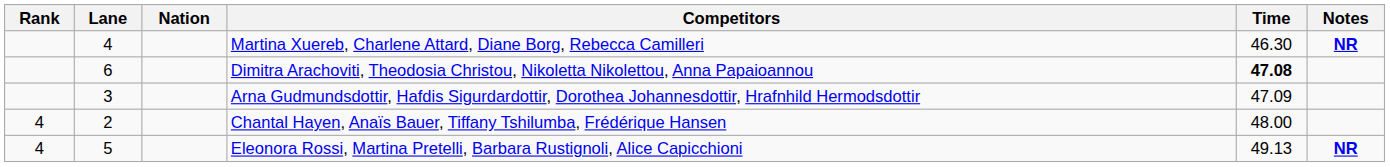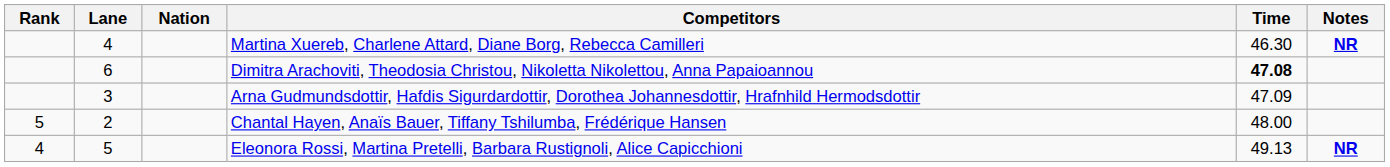(39, 123) 4 -> (39, 123) 5
